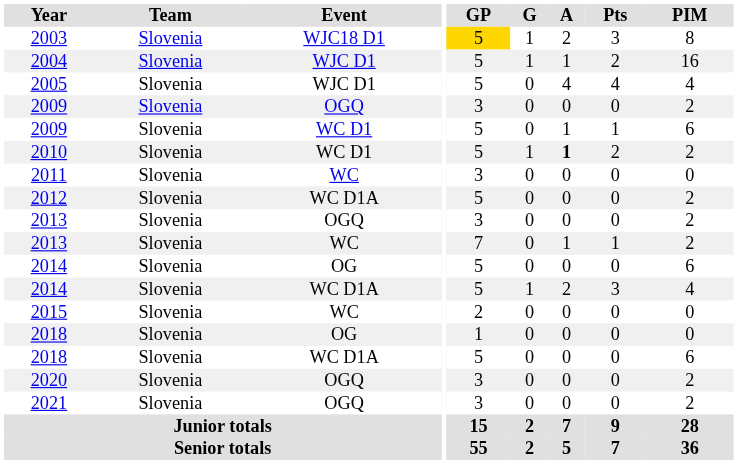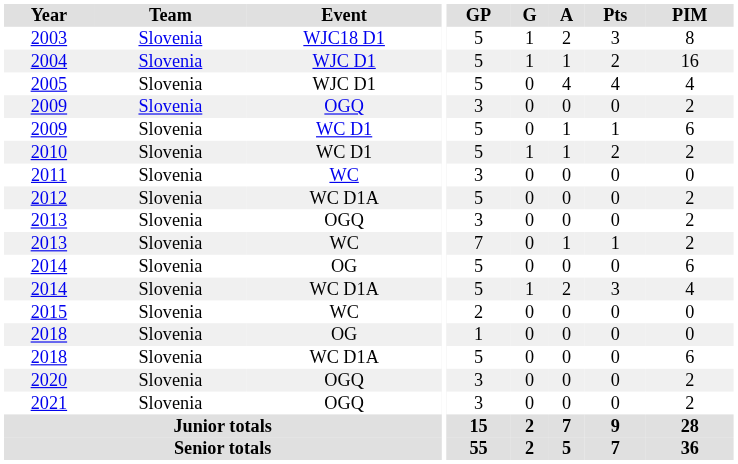(479, 38) gold background -> (479, 38) no background
(567, 152) bold -> (567, 152) normal
